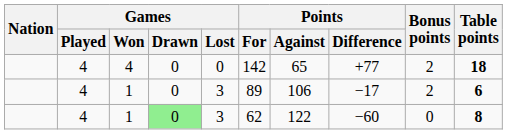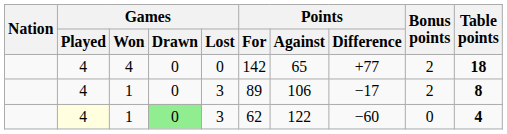(478, 91) 6 -> (478, 91) 8
(83, 116) no background -> (83, 116) lightyellow background
(478, 116) 8 -> (478, 116) 4
